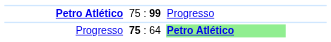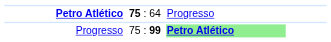(145, 14) 75 : 99 -> (145, 14) 75 : 64
(145, 31) 75 : 64 -> (145, 31) 75 : 99
